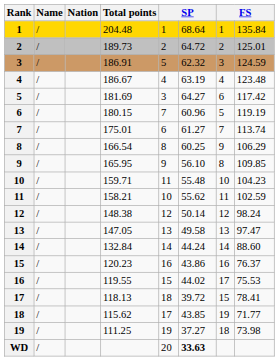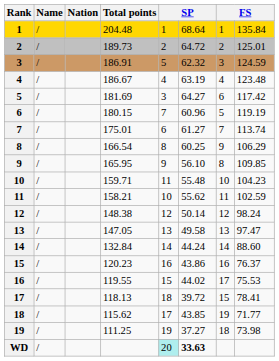(166, 347) no background -> (166, 347) paleturquoise background
